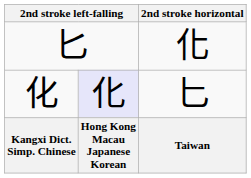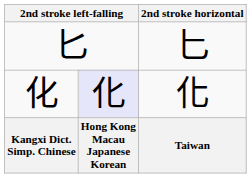(192, 46) 化 -> (192, 46) 匕
(192, 93) 匕 -> (192, 93) 化
